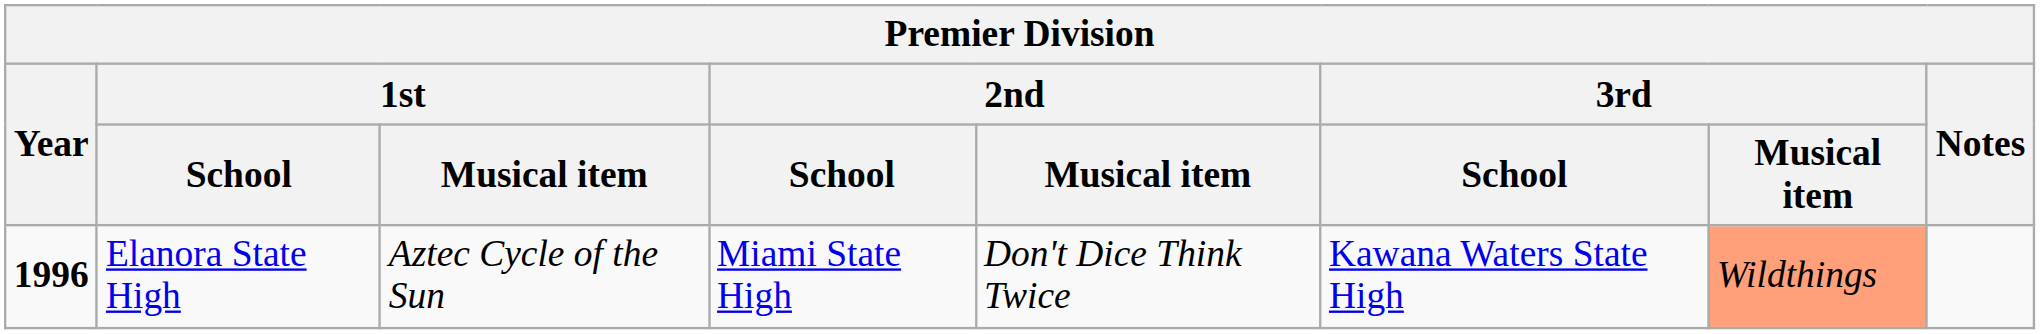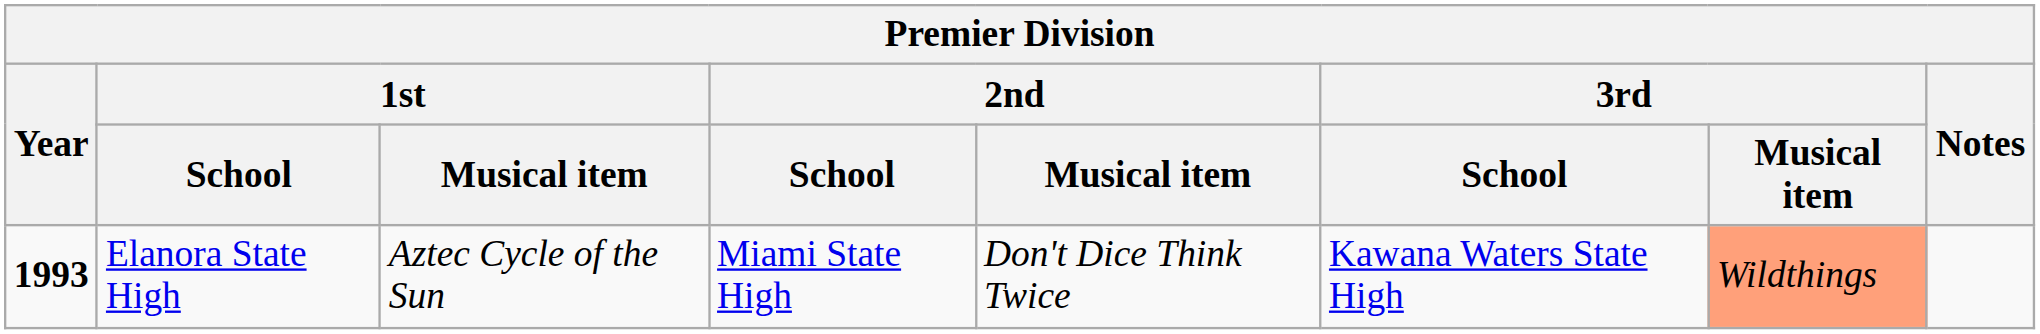(51, 275) 1996 -> (51, 275) 1993
